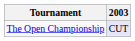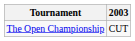(119, 28) lavender background -> (119, 28) no background
